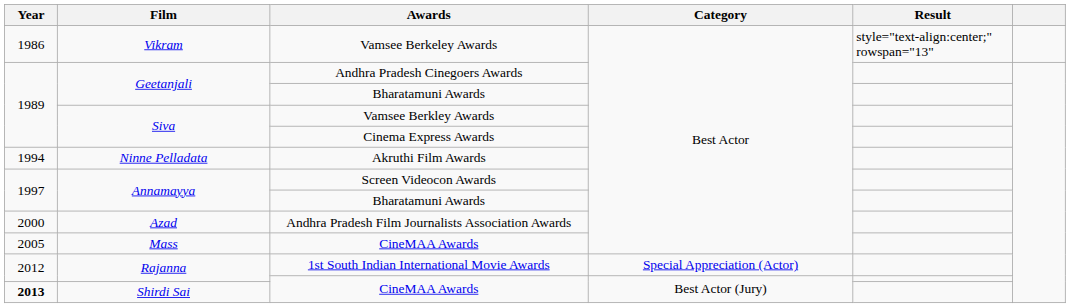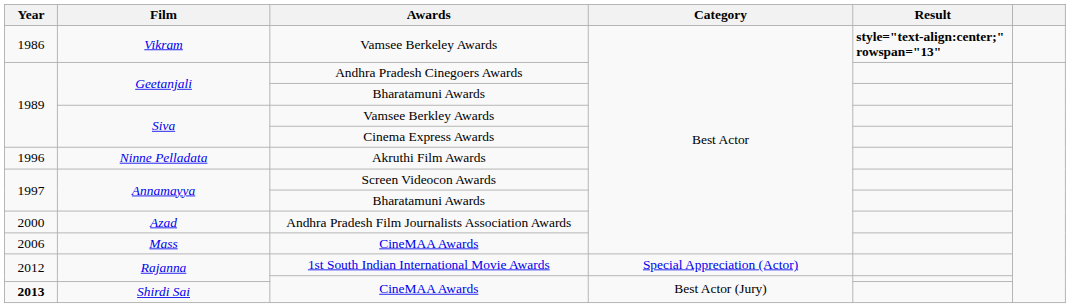(924, 44) normal -> (930, 44) bold
(31, 158) 1994 -> (31, 158) 1996
(31, 243) 2005 -> (31, 243) 2006
